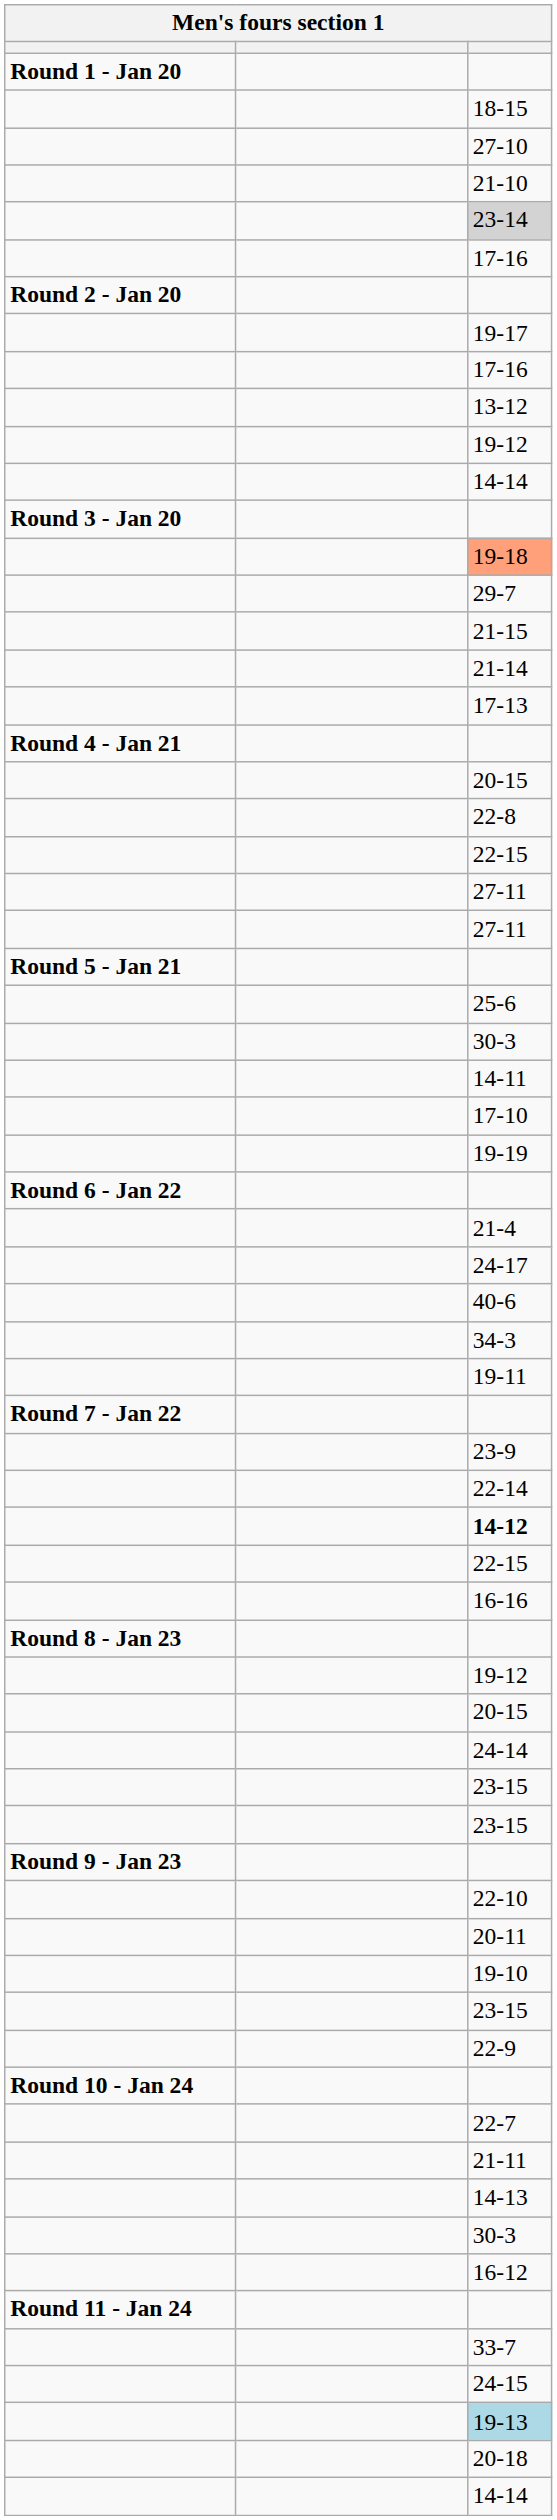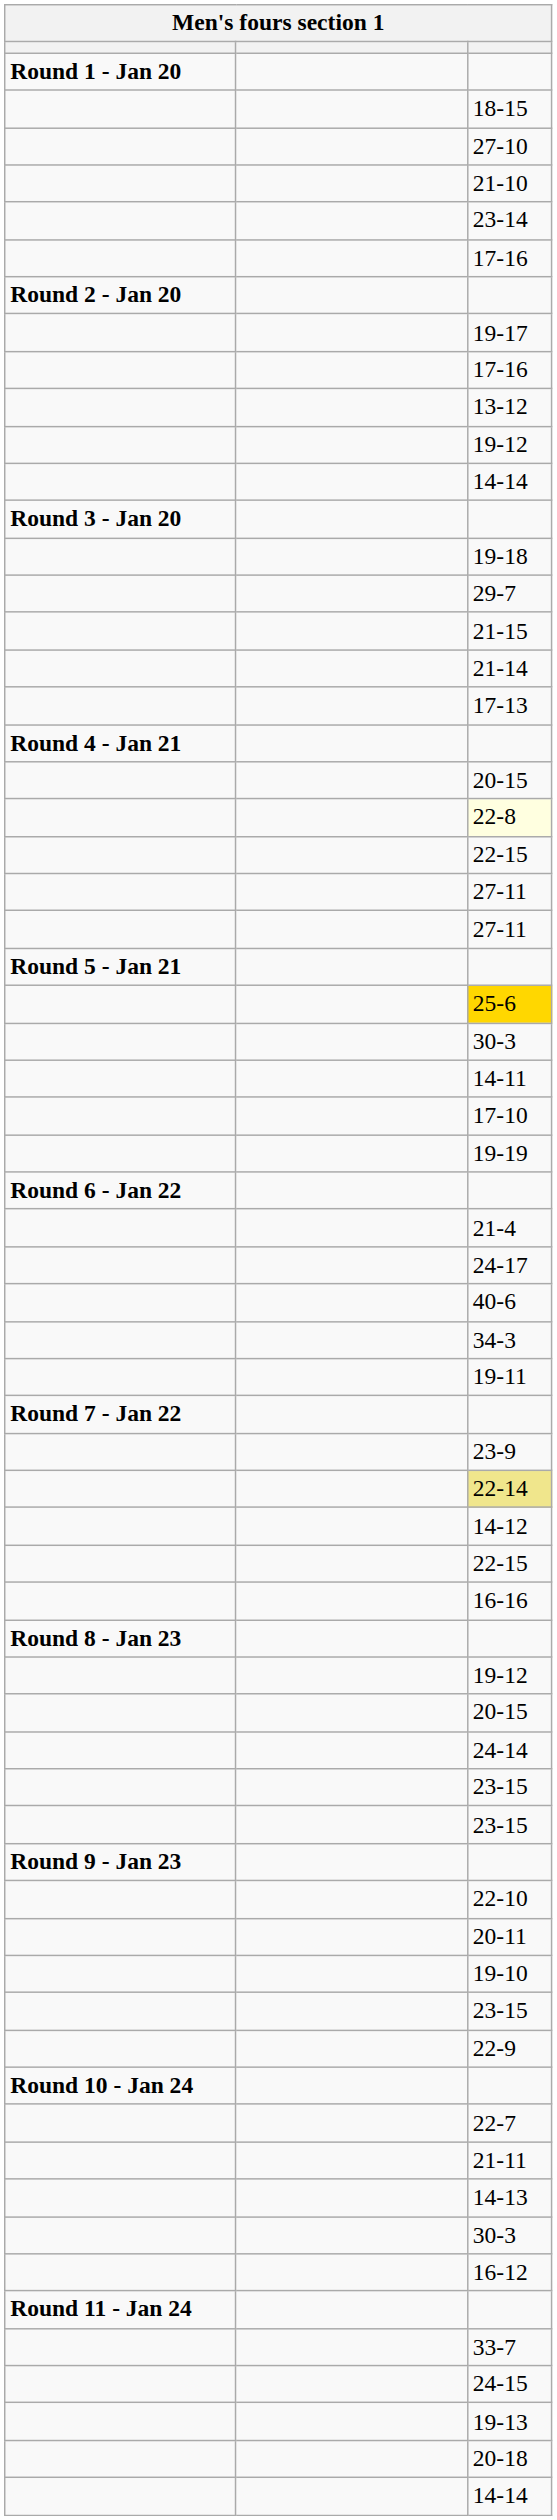(500, 220) lightgrey background -> (500, 220) no background
(500, 556) lightsalmon background -> (500, 556) no background
(494, 817) no background -> (494, 817) lightyellow background
(494, 1003) no background -> (494, 1003) gold background
(500, 1488) no background -> (500, 1488) khaki background
(500, 1526) bold -> (500, 1526) normal
(500, 2421) lightblue background -> (500, 2421) no background
